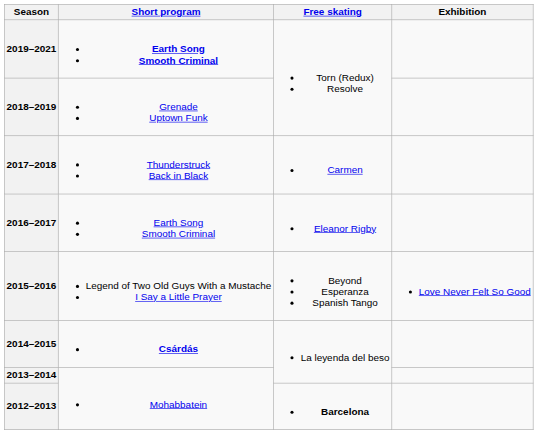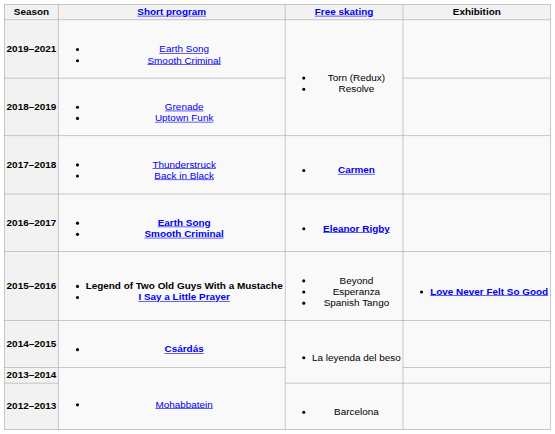(166, 55) bold -> (172, 55) normal
(333, 170) normal -> (344, 170) bold
(166, 228) normal -> (172, 228) bold
(333, 228) normal -> (344, 228) bold
(166, 292) normal -> (172, 292) bold
(462, 292) normal -> (477, 292) bold
(333, 412) bold -> (344, 412) normal
